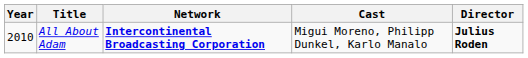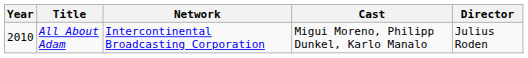(185, 38) bold -> (185, 38) normal
(475, 38) bold -> (475, 38) normal
